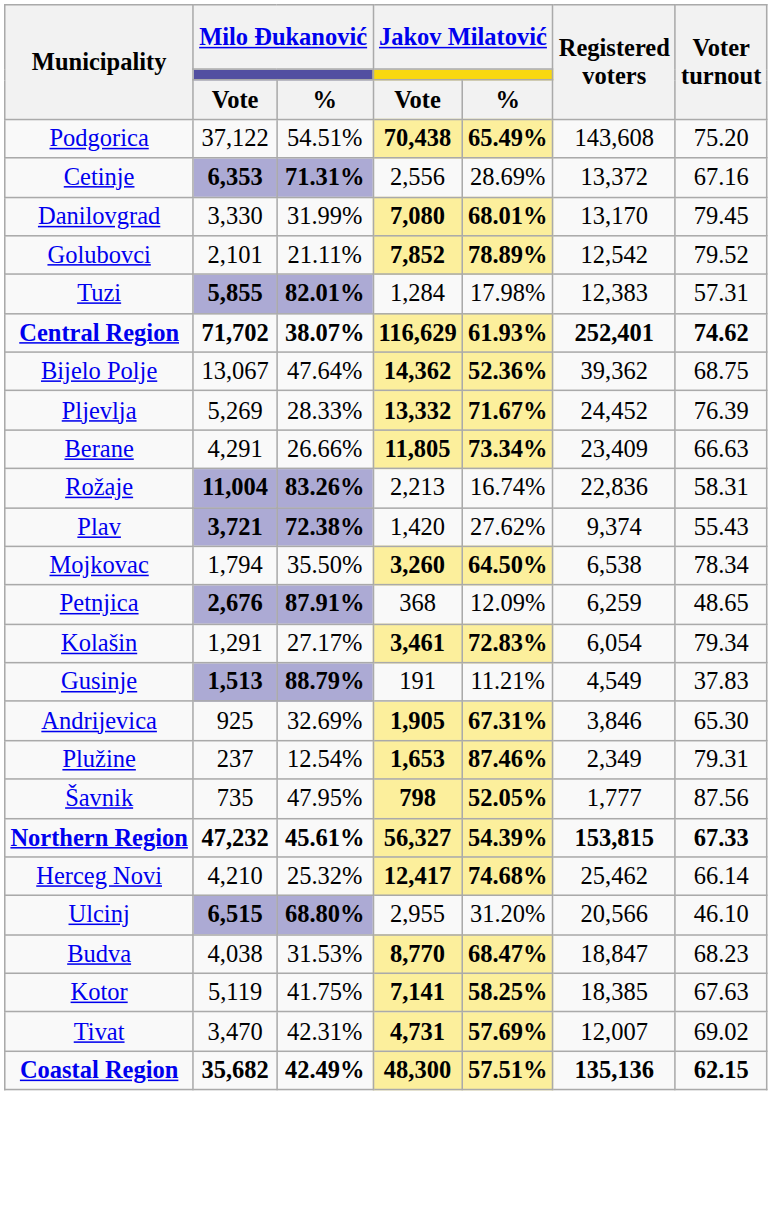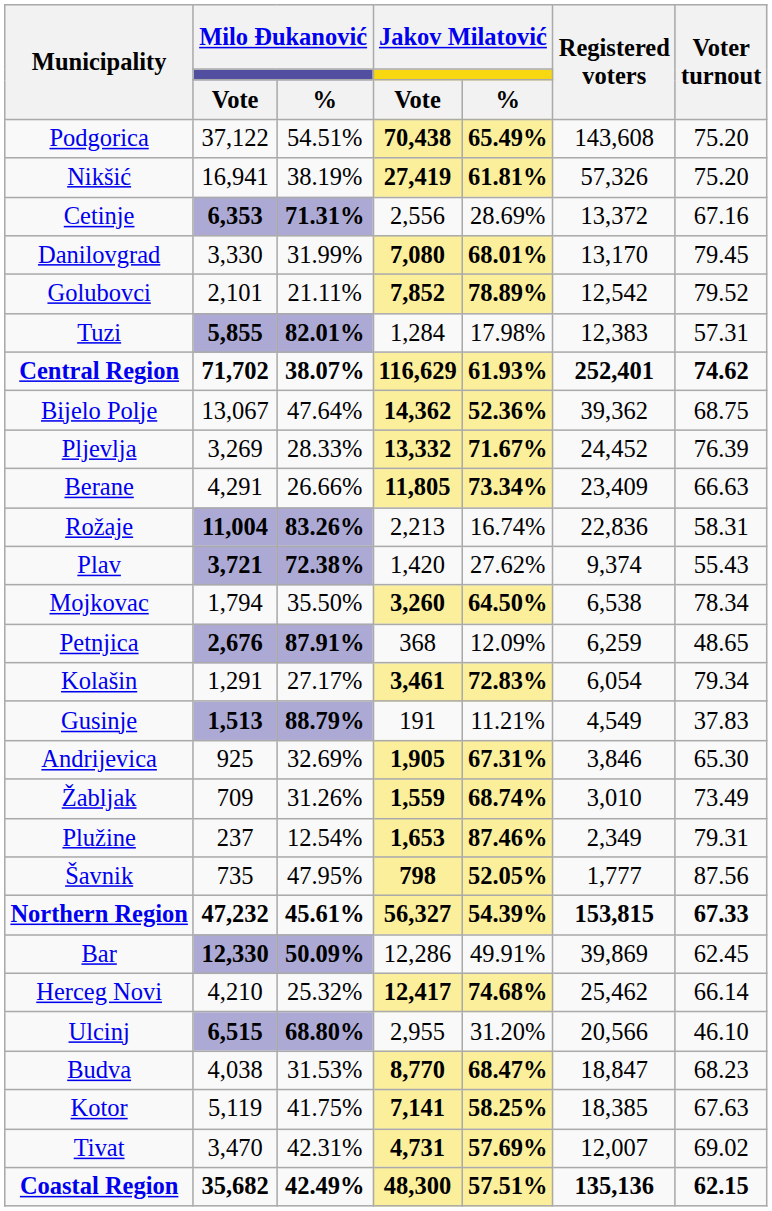+ row: (99, 177)
(235, 410) 5,269 -> (235, 448) 3,269
+ row: (99, 798)
+ row: (99, 953)
